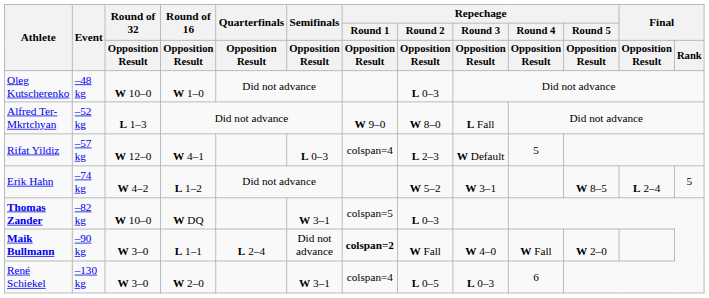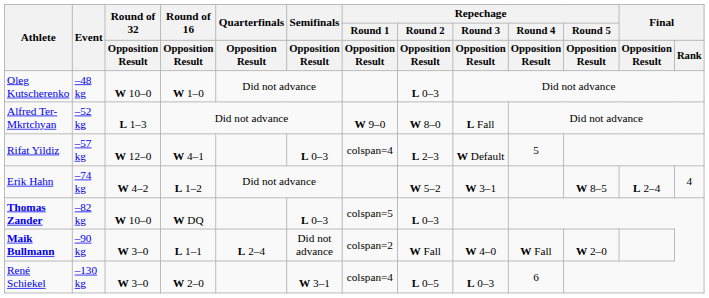(689, 182) 5 -> (689, 182) 4
(314, 220) W 3–1 -> (314, 220) L 0–3
(370, 245) bold -> (370, 245) normal
